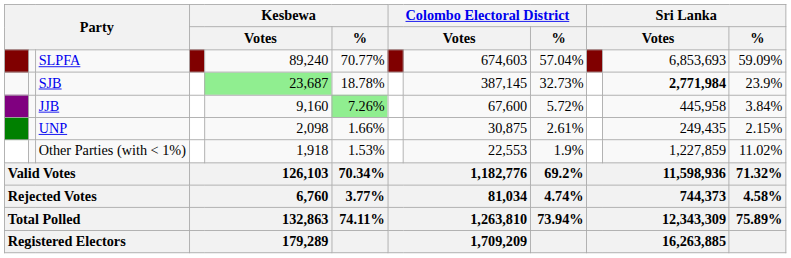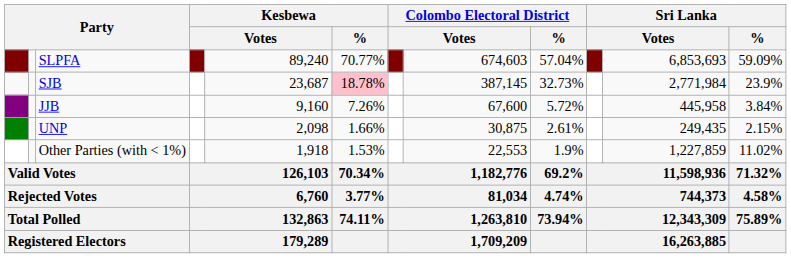(309, 83) lightgreen background -> (309, 83) no background
(363, 83) no background -> (363, 83) pink background
(698, 83) bold -> (698, 83) normal
(366, 106) lightgreen background -> (366, 106) no background
